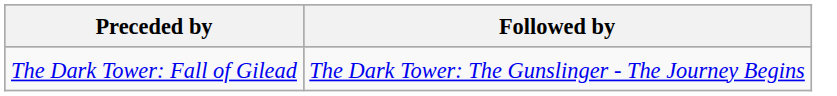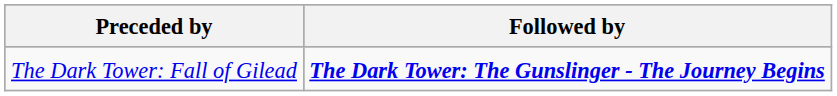(557, 70) normal -> (567, 68) bold
